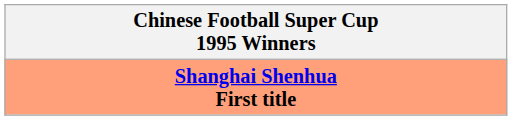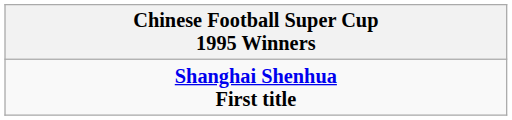(256, 87) lightsalmon background -> (256, 87) no background
